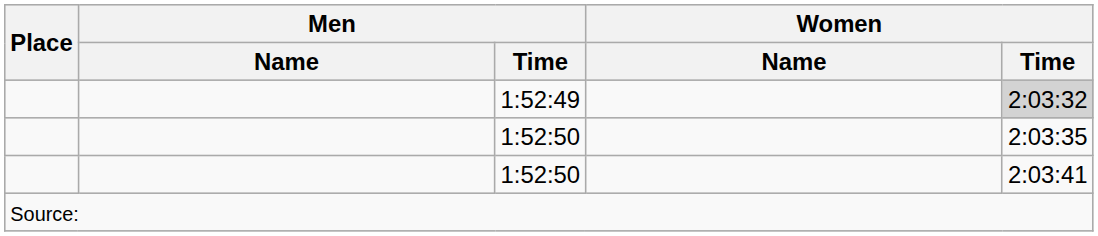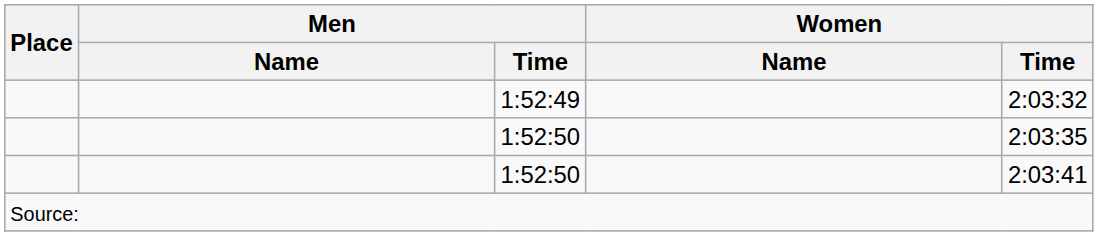(1048, 99) lightgrey background -> (1048, 99) no background
